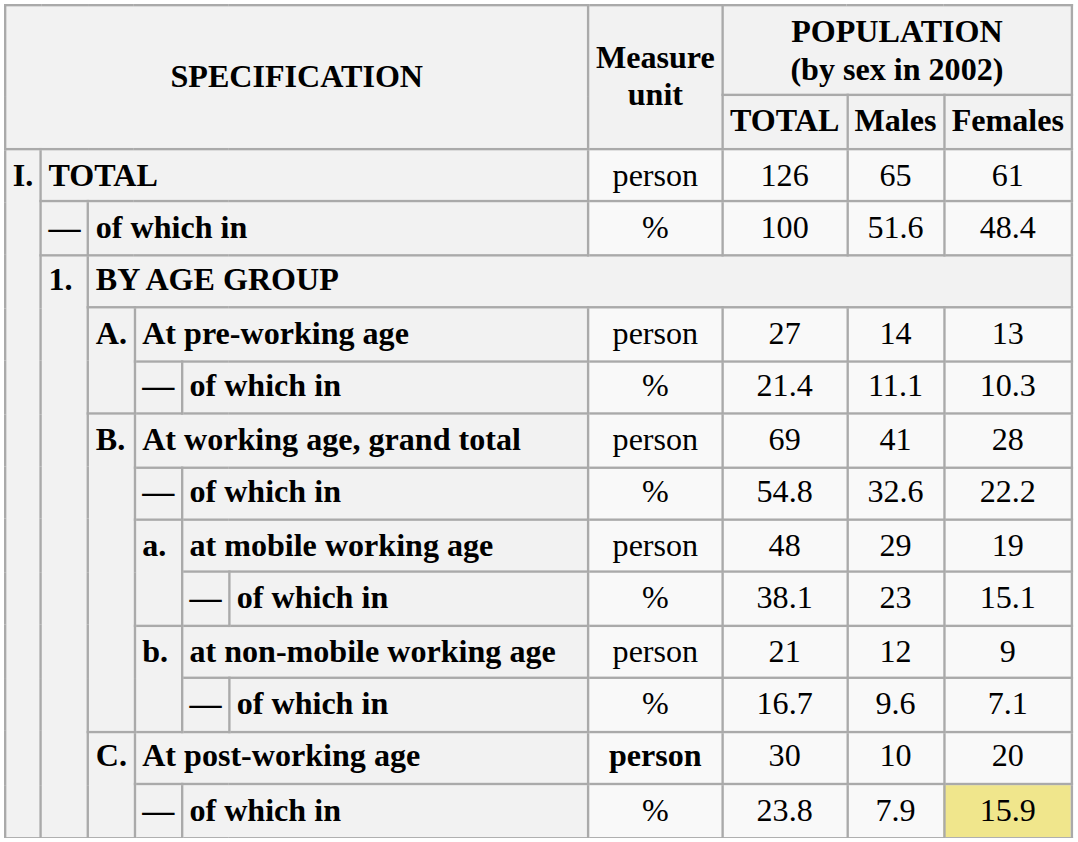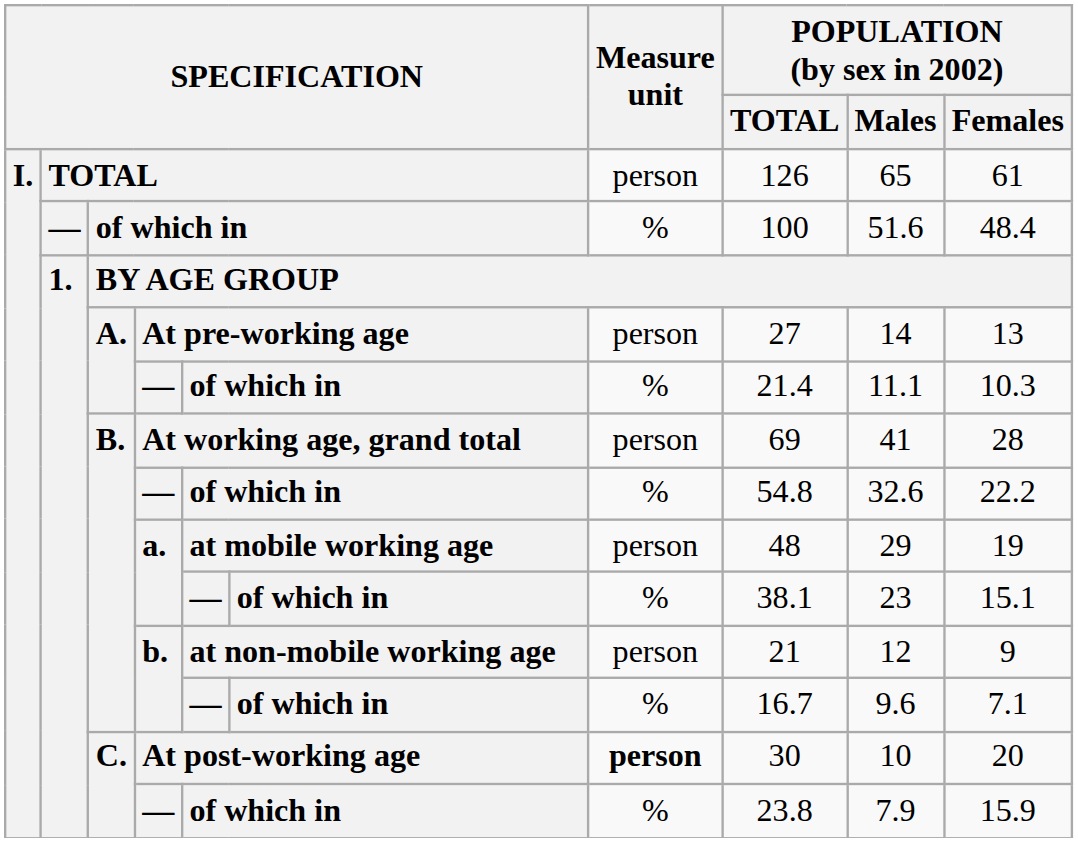(1008, 809) khaki background -> (1008, 809) no background
